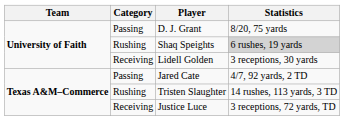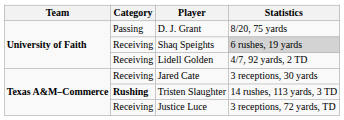(129, 44) Rushing -> (133, 44) Receiving
(274, 60) 3 receptions, 30 yards -> (269, 60) 4/7, 92 yards, 2 TD
(128, 76) Passing -> (133, 76) Receiving
(269, 76) 4/7, 92 yards, 2 TD -> (274, 76) 3 receptions, 30 yards
(129, 91) normal -> (131, 91) bold
